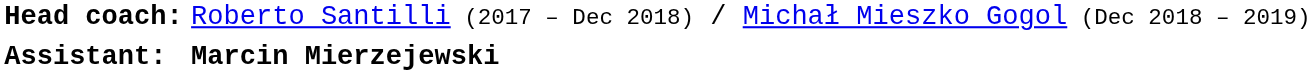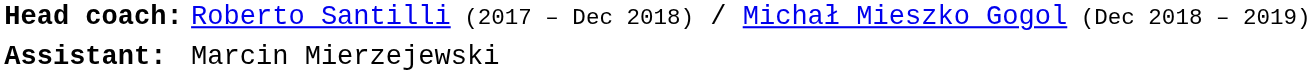(345, 56) bold -> (345, 56) normal
